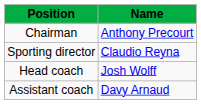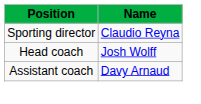- row: (51, 33)
